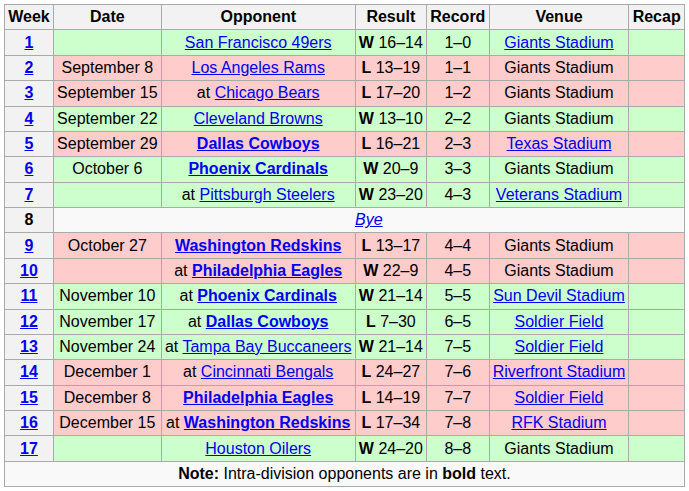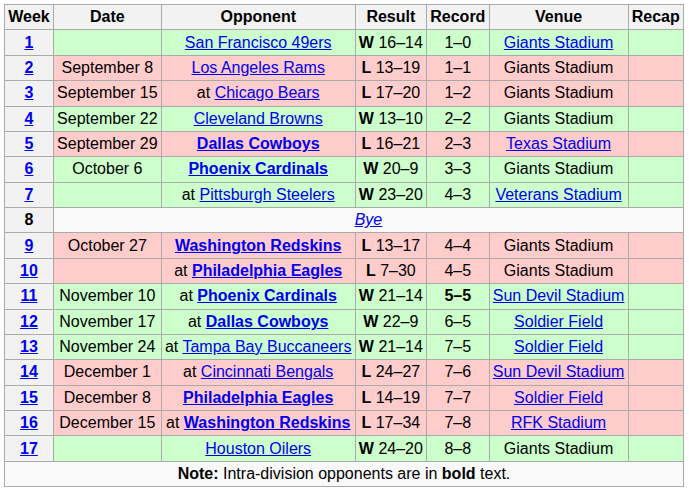(391, 270) W 22–9 -> (391, 270) L 7–30
(458, 296) normal -> (458, 296) bold
(391, 321) L 7–30 -> (391, 321) W 22–9
(559, 372) Riverfront Stadium -> (559, 372) Sun Devil Stadium
